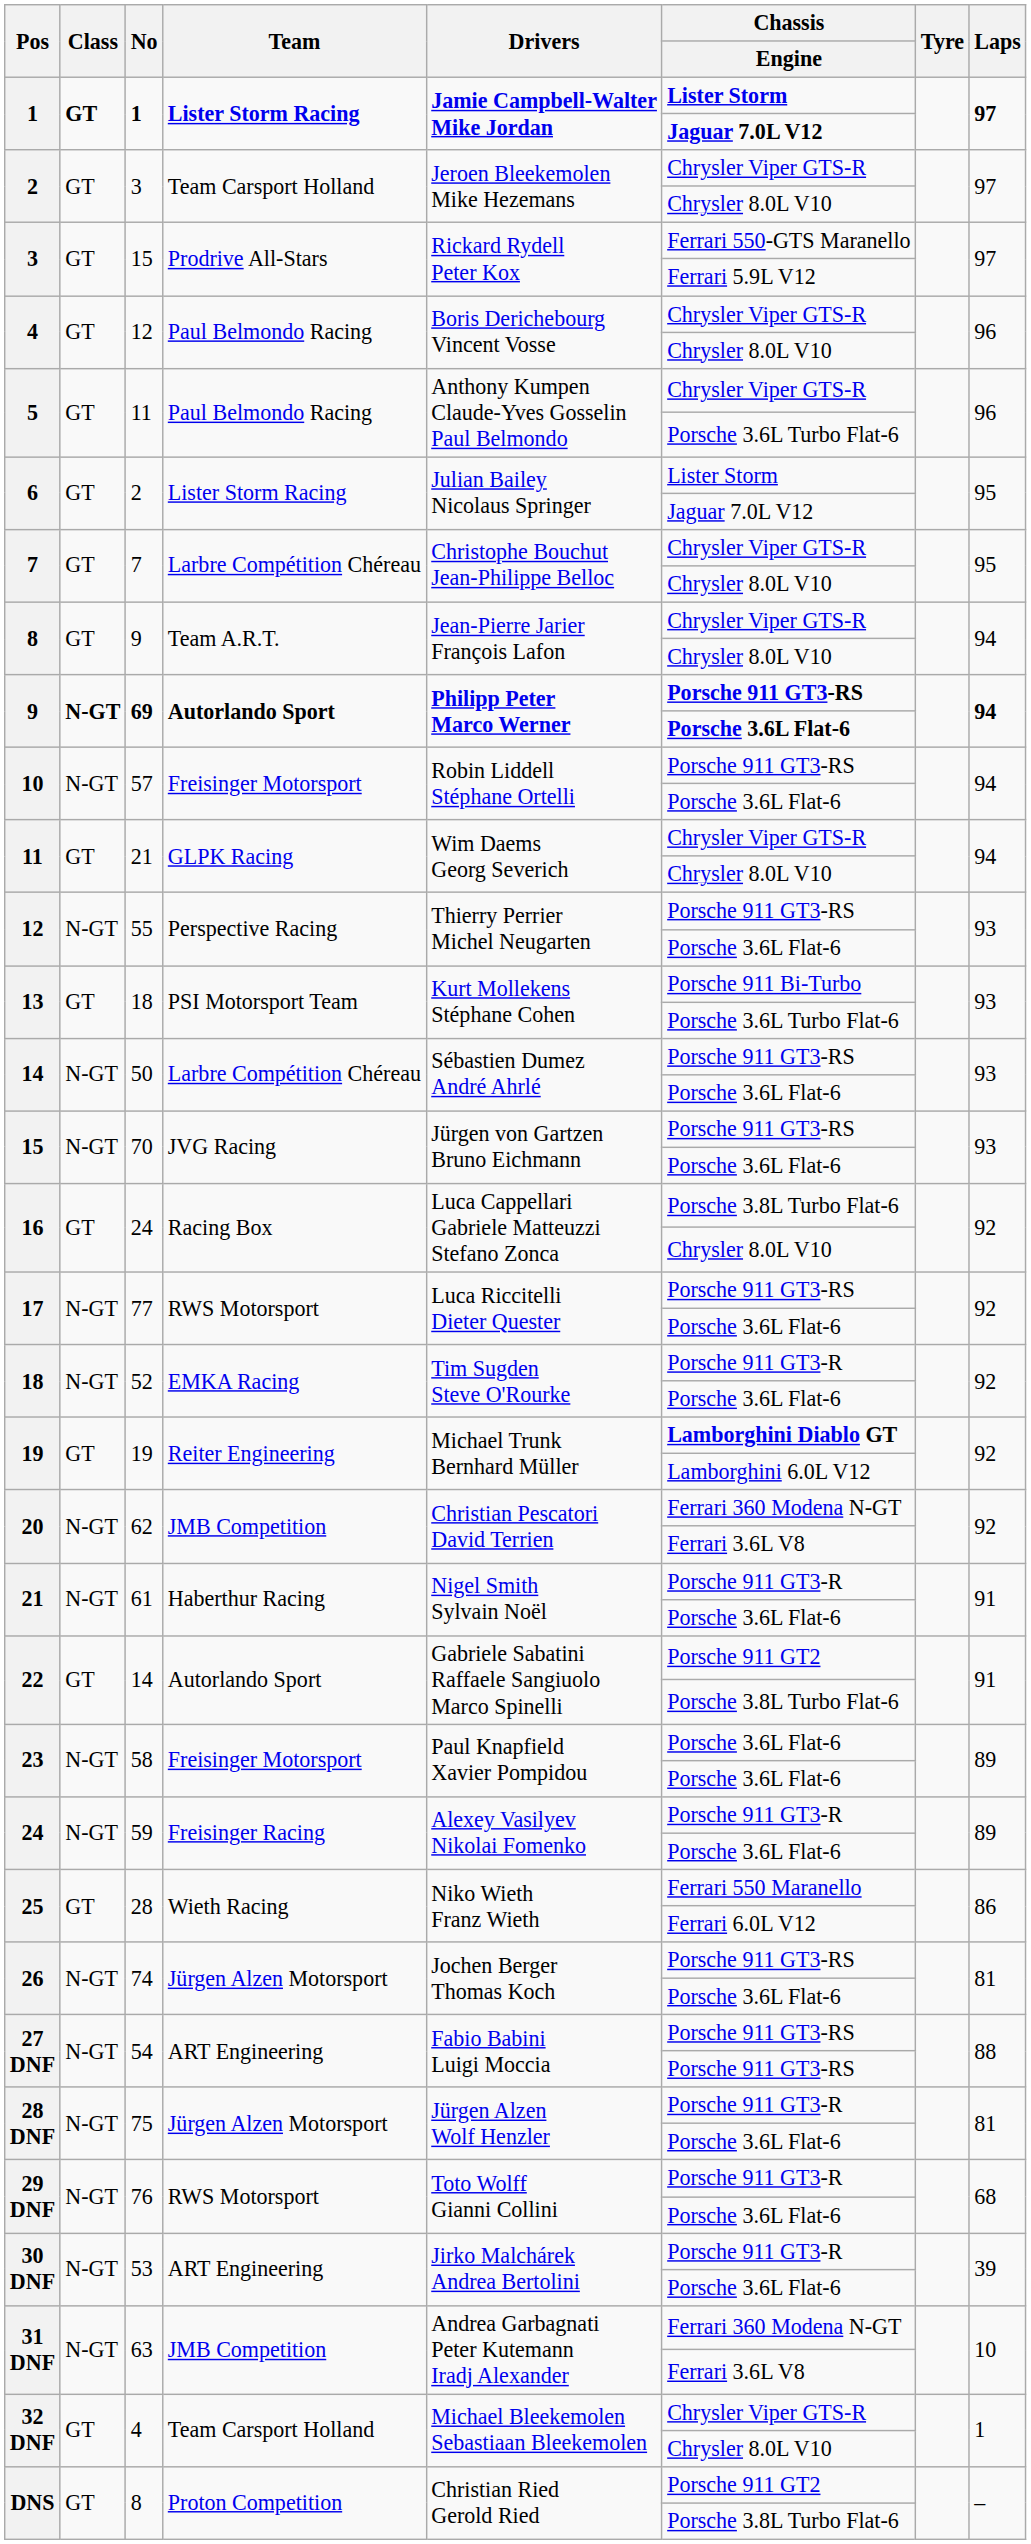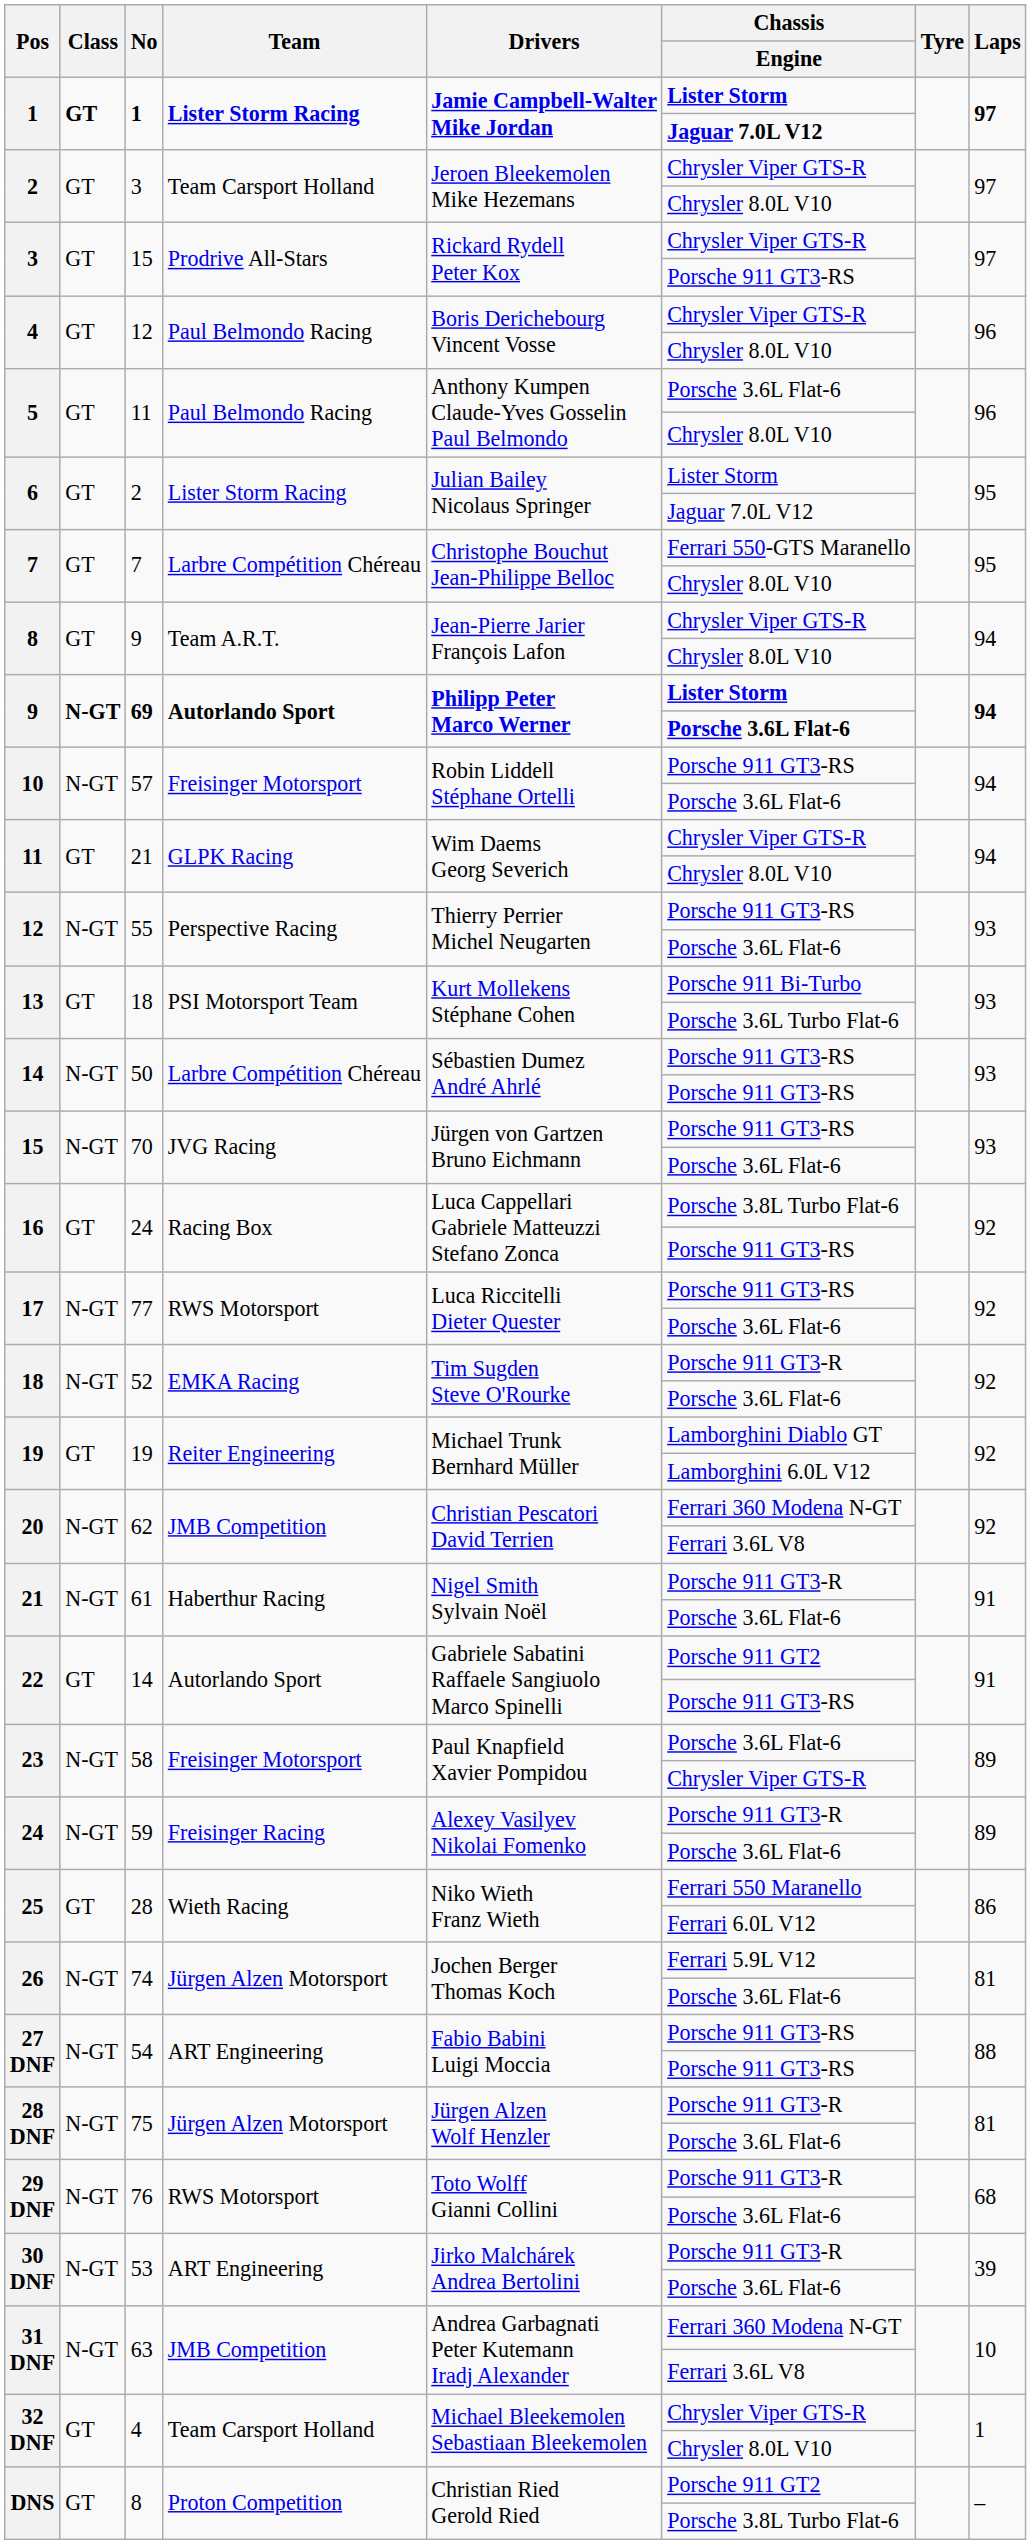(789, 240) Ferrari 550-GTS Maranello -> (767, 240) Chrysler Viper GTS-R
(741, 277) Ferrari 5.9L V12 -> (761, 277) Porsche 911 GT3-RS
(767, 390) Chrysler Viper GTS-R -> (754, 390) Porsche 3.6L Flat-6
(783, 434) Porsche 3.6L Turbo Flat-6 -> (749, 434) Chrysler 8.0L V10
(767, 547) Chrysler Viper GTS-R -> (789, 547) Ferrari 550-GTS Maranello
(765, 692) Porsche 911 GT3-RS -> (727, 692) Lister Storm
(754, 1092) Porsche 3.6L Flat-6 -> (761, 1092) Porsche 911 GT3-RS
(749, 1249) Chrysler 8.0L V10 -> (761, 1249) Porsche 911 GT3-RS
(782, 1435) bold -> (775, 1435) normal
(783, 1701) Porsche 3.8L Turbo Flat-6 -> (761, 1701) Porsche 911 GT3-RS
(754, 1778) Porsche 3.6L Flat-6 -> (767, 1778) Chrysler Viper GTS-R
(761, 1960) Porsche 911 GT3-RS -> (741, 1960) Ferrari 5.9L V12
